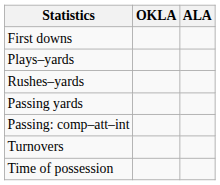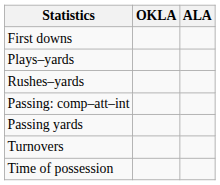rows swapped: (45, 103) <-> (69, 125)
